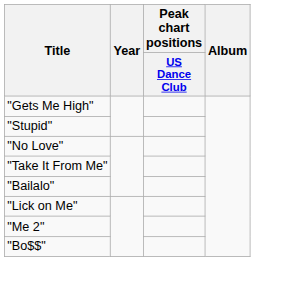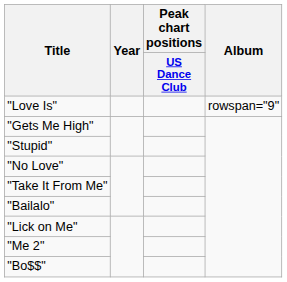+ row: (32, 106)
